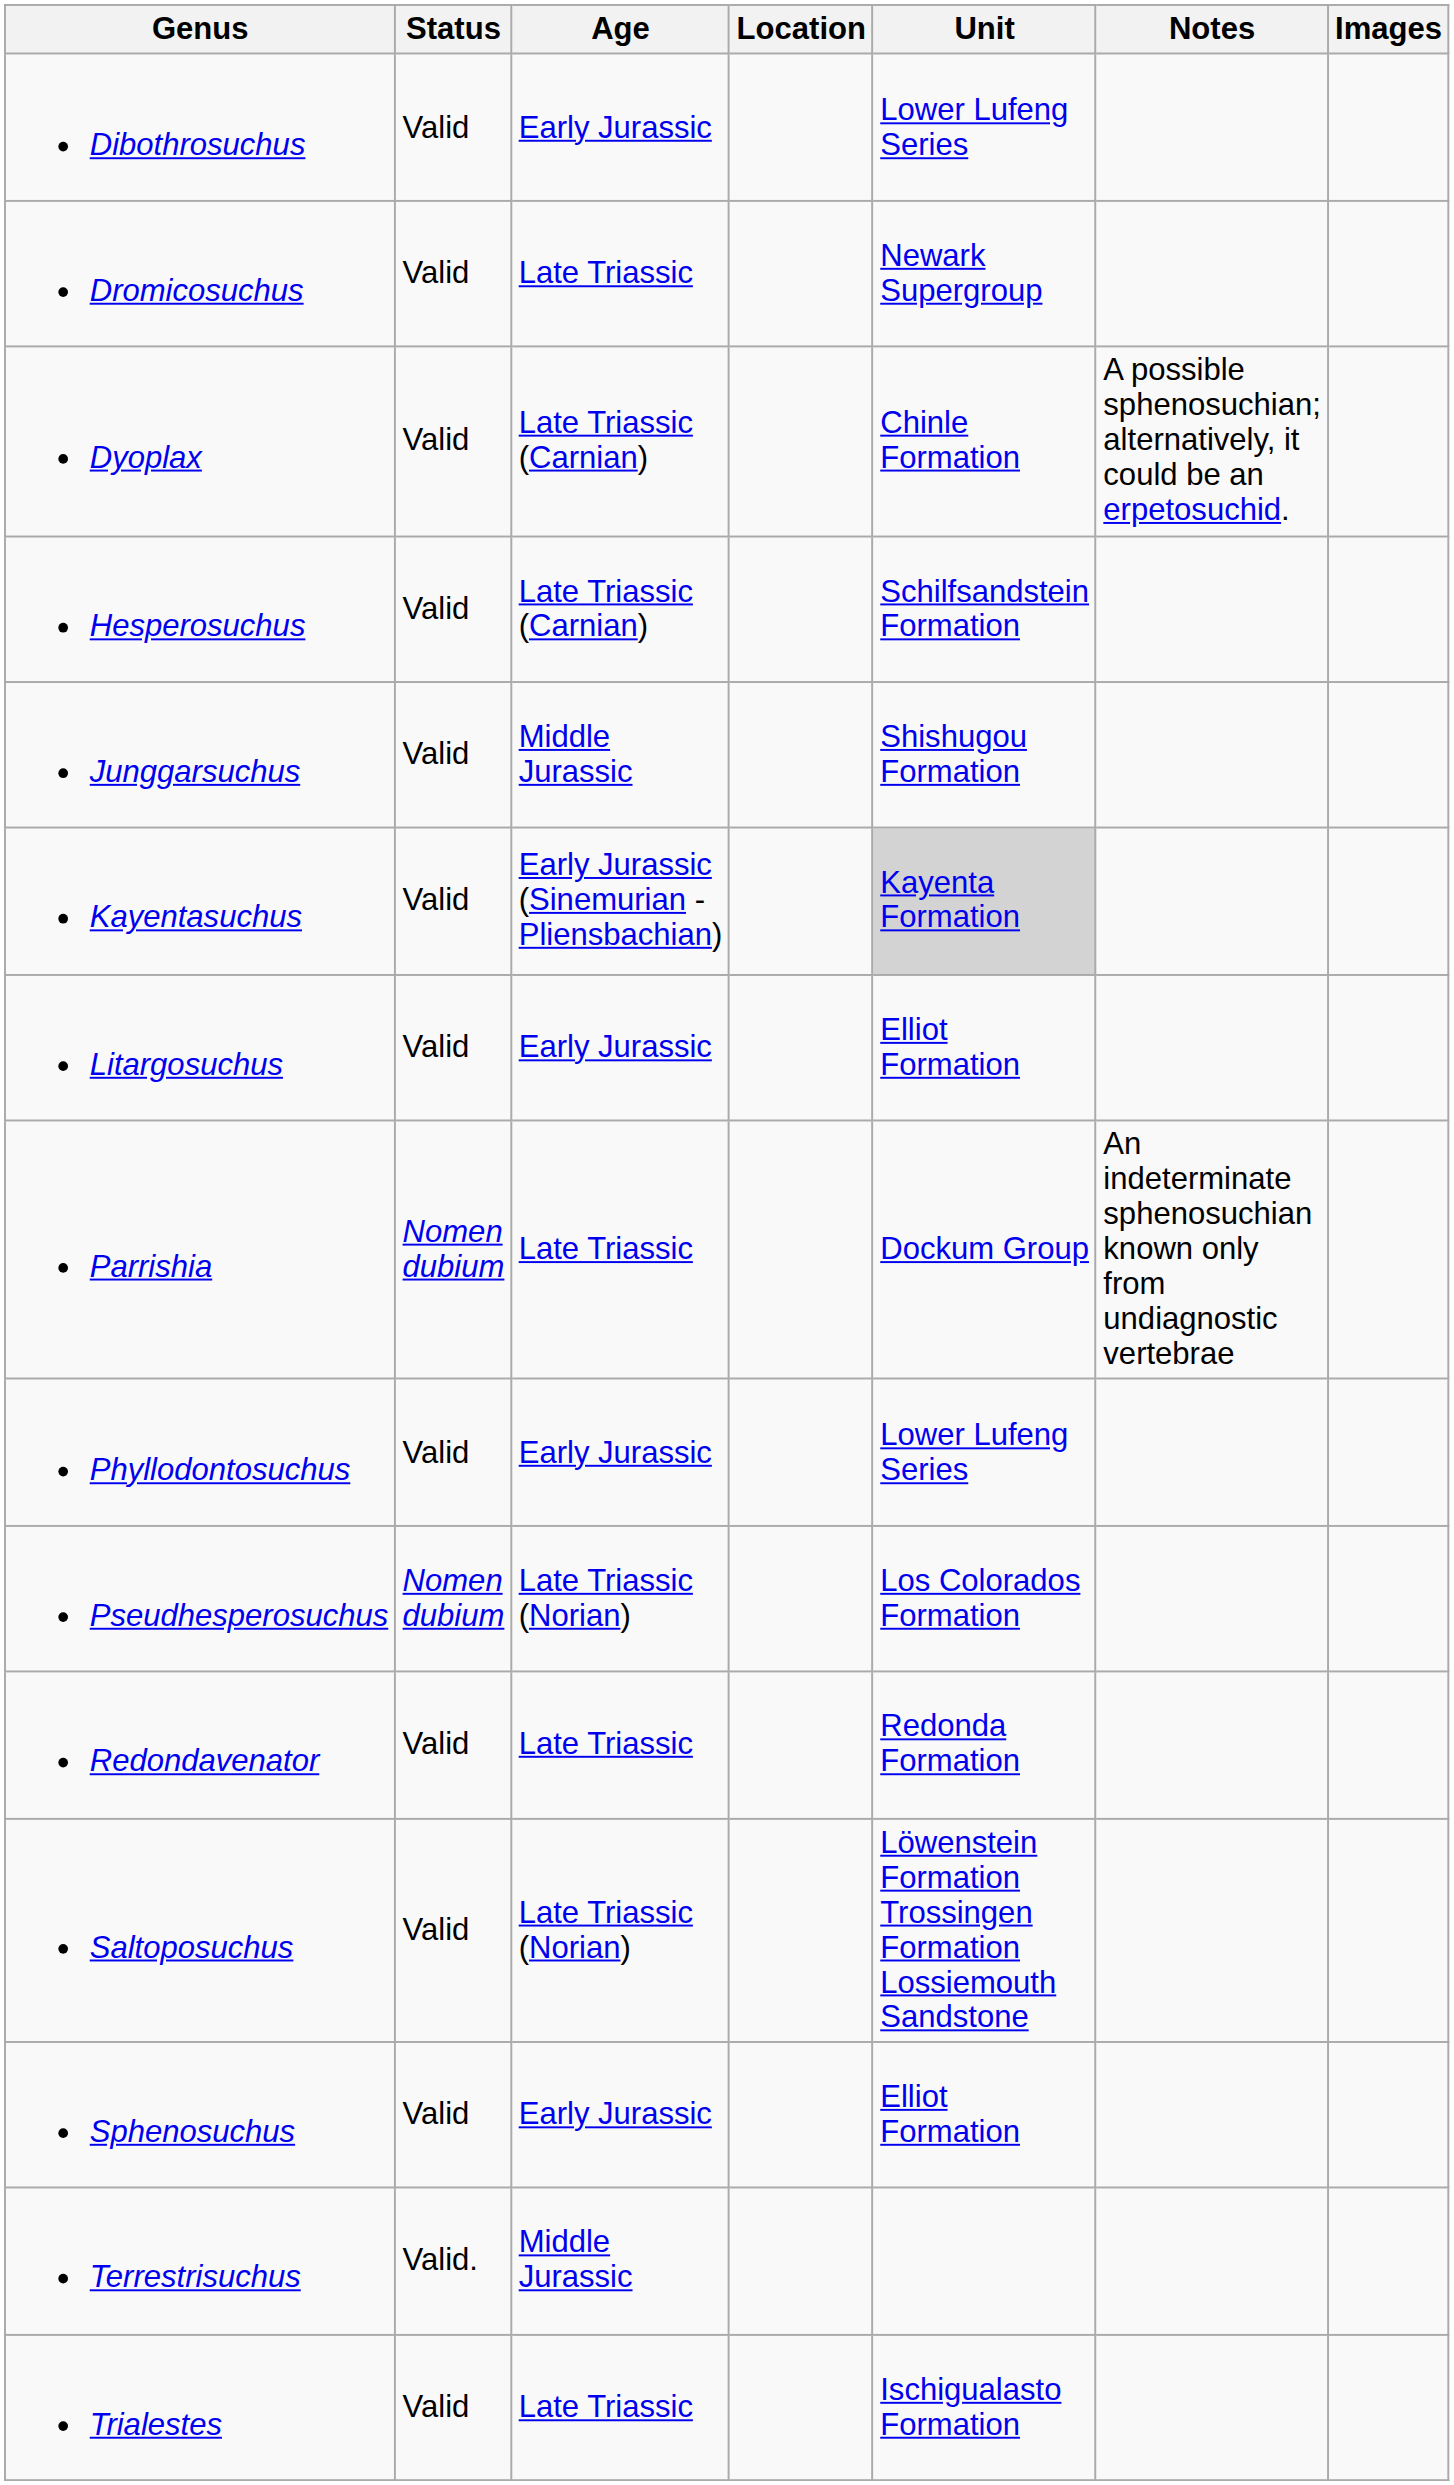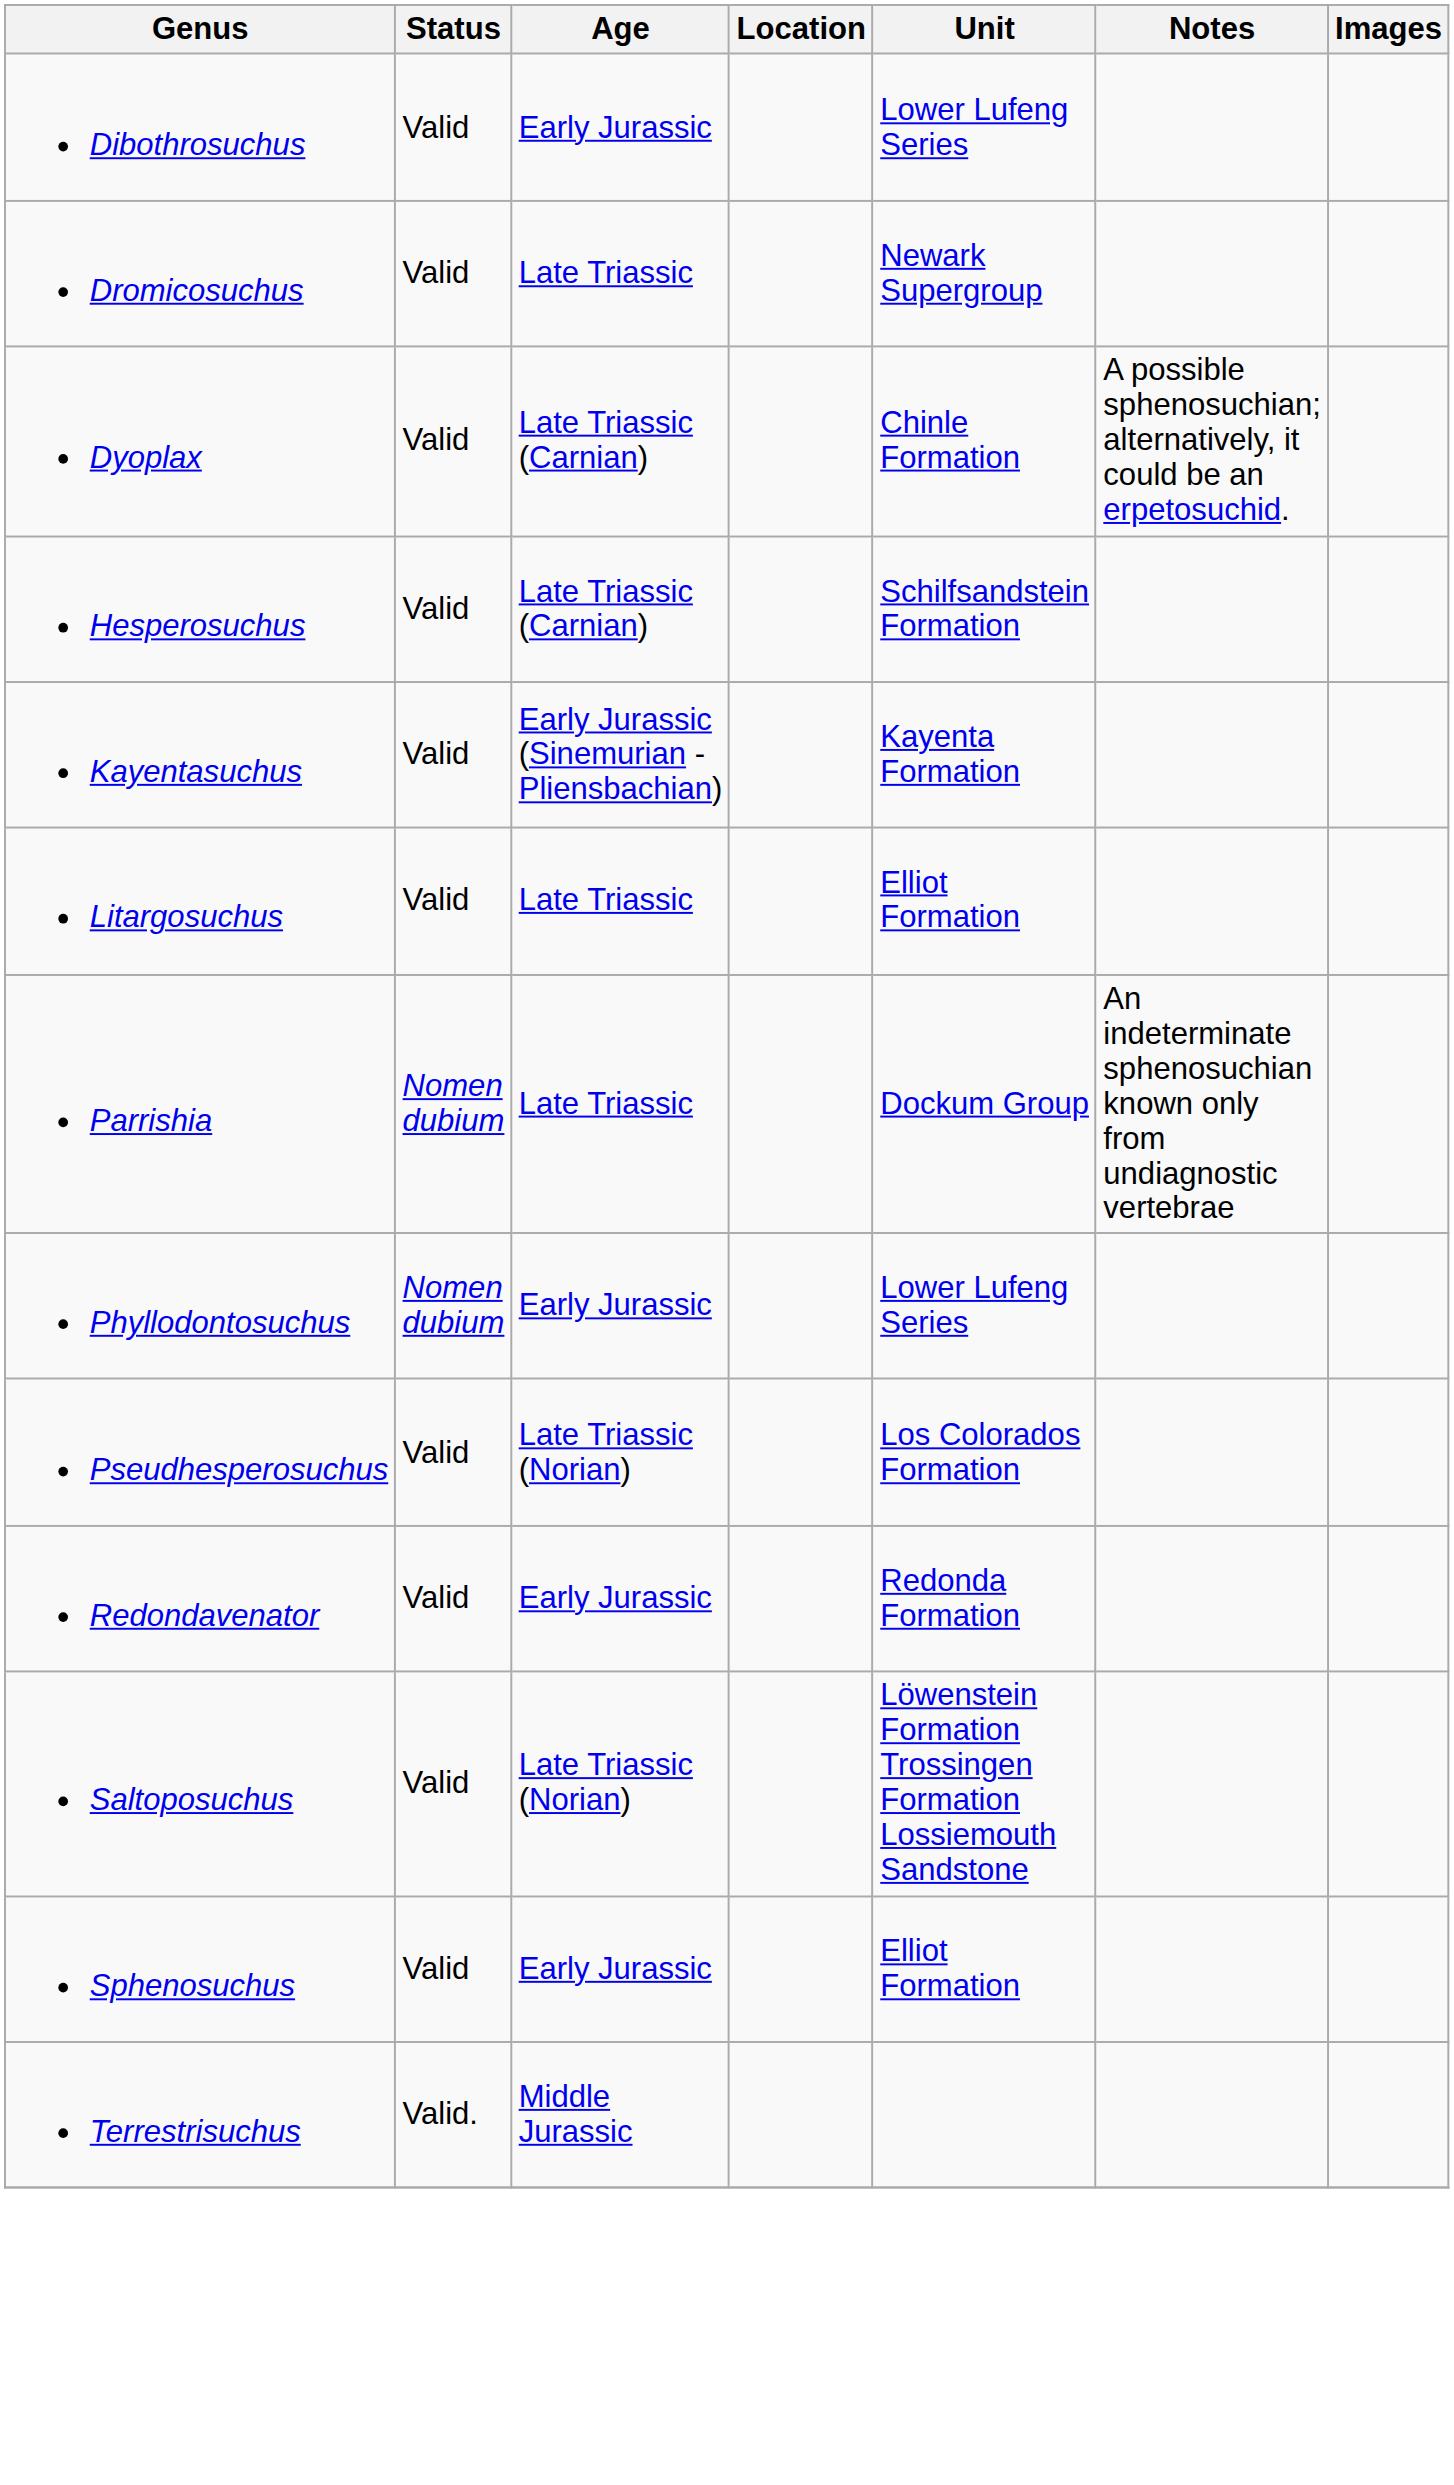- row: (200, 772)
(950, 900) lightgrey background -> (950, 754) no background
(615, 1046) Early Jurassic -> (606, 900) Late Triassic
(436, 1451) Valid -> (453, 1305) Nomen dubium
(453, 1598) Nomen dubium -> (436, 1451) Valid
(606, 1744) Late Triassic -> (615, 1598) Early Jurassic
- row: (200, 2425)
